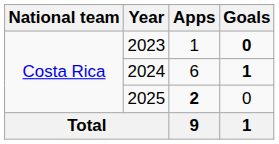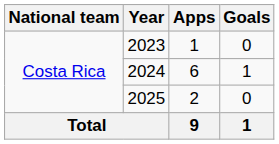(247, 44) bold -> (247, 44) normal
(247, 71) bold -> (247, 71) normal
(194, 98) bold -> (194, 98) normal
